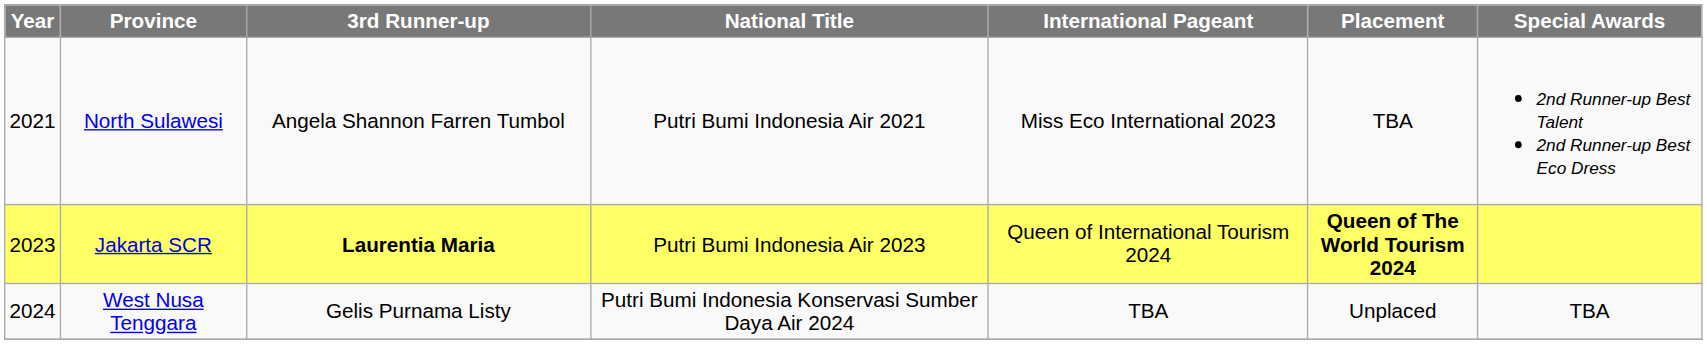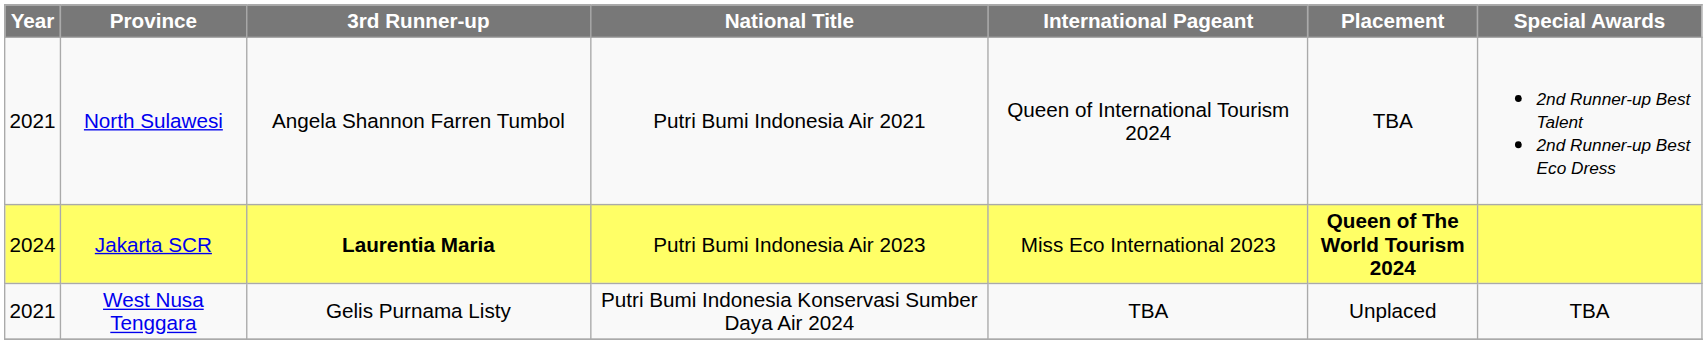(1148, 121) Miss Eco International 2023 -> (1148, 121) Queen of International Tourism 2024
(32, 244) 2023 -> (32, 244) 2024
(1148, 244) Queen of International Tourism 2024 -> (1148, 244) Miss Eco International 2023
(32, 311) 2024 -> (32, 311) 2021
